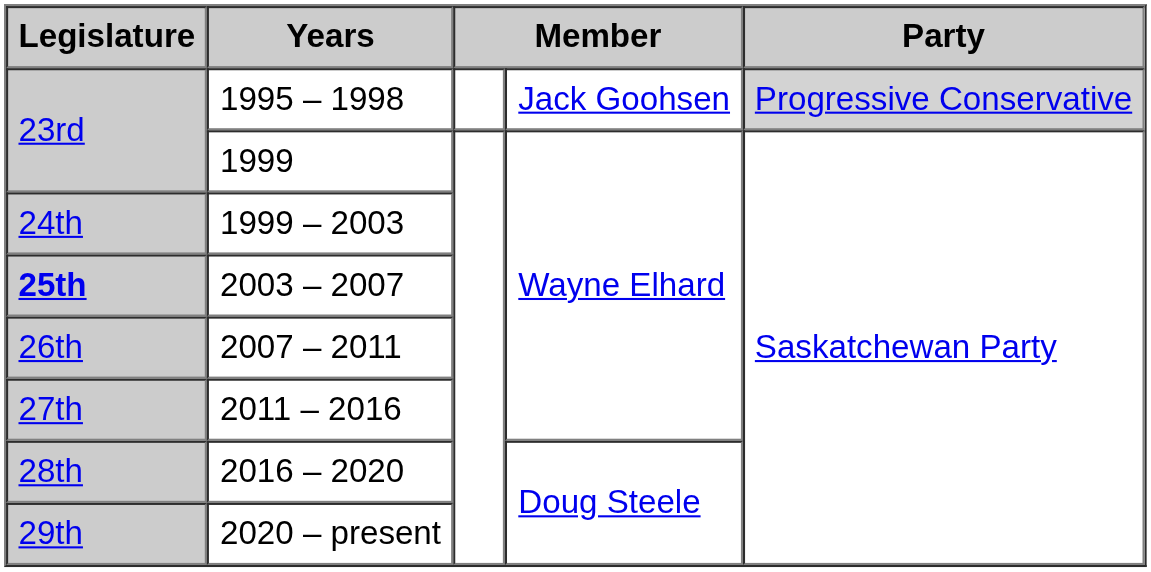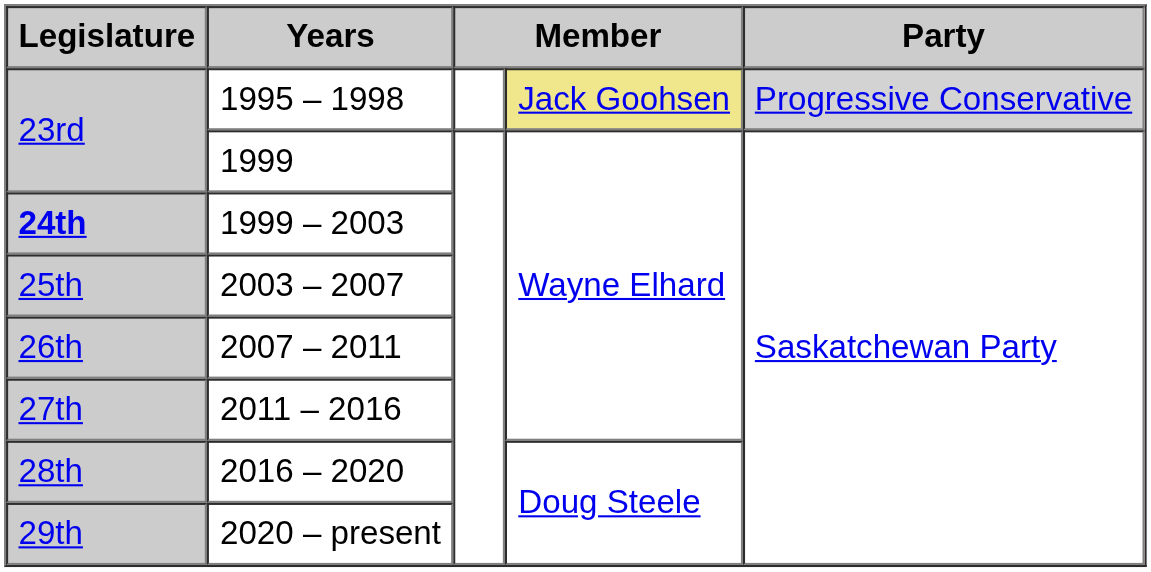(624, 98) no background -> (624, 98) khaki background
(51, 222) normal -> (53, 222) bold
(53, 284) bold -> (51, 284) normal
